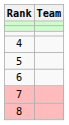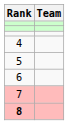(19, 111) normal -> (19, 111) bold
